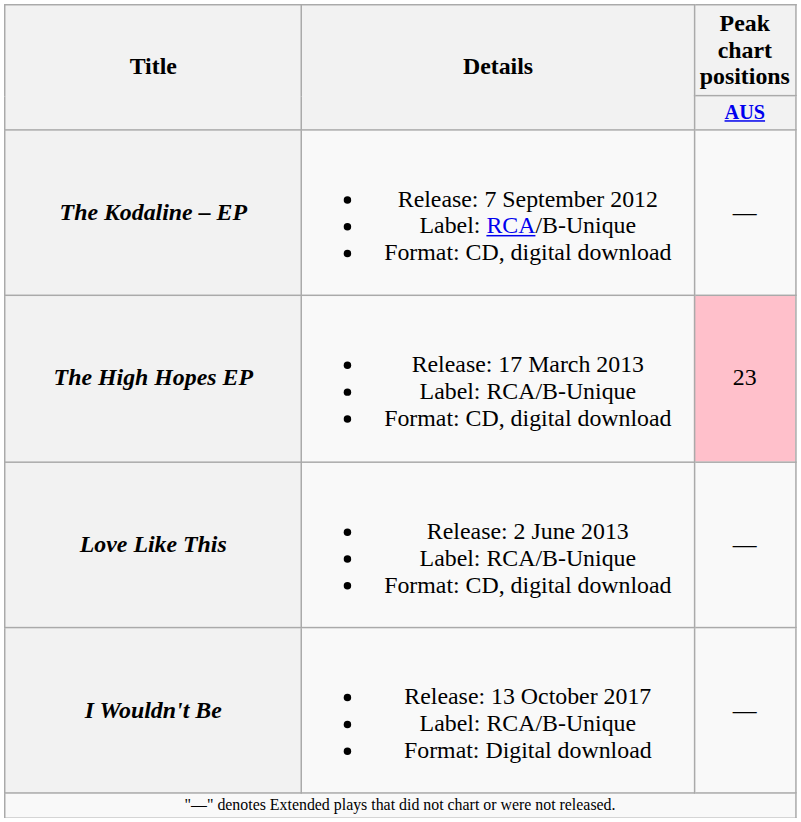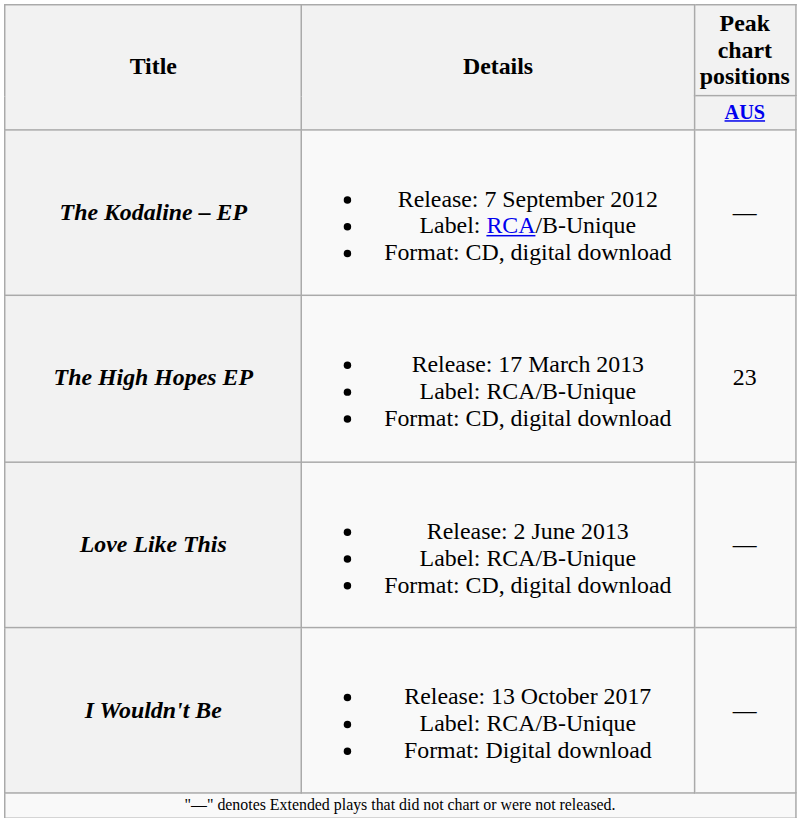(745, 378) pink background -> (745, 378) no background
